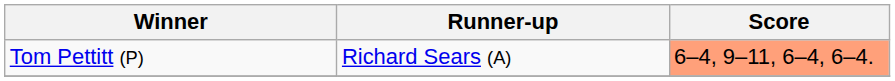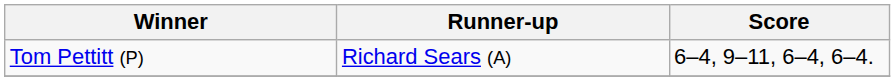(774, 57) lightsalmon background -> (774, 57) no background
